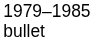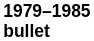(49, 21) normal -> (49, 21) bold
